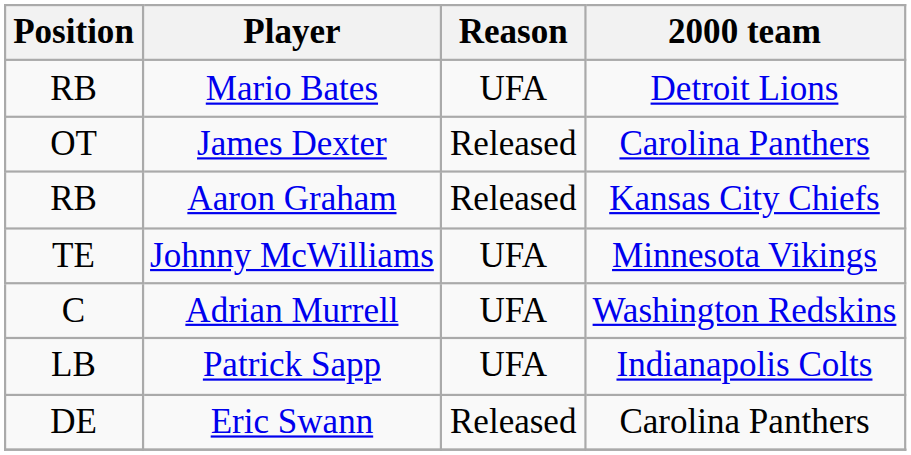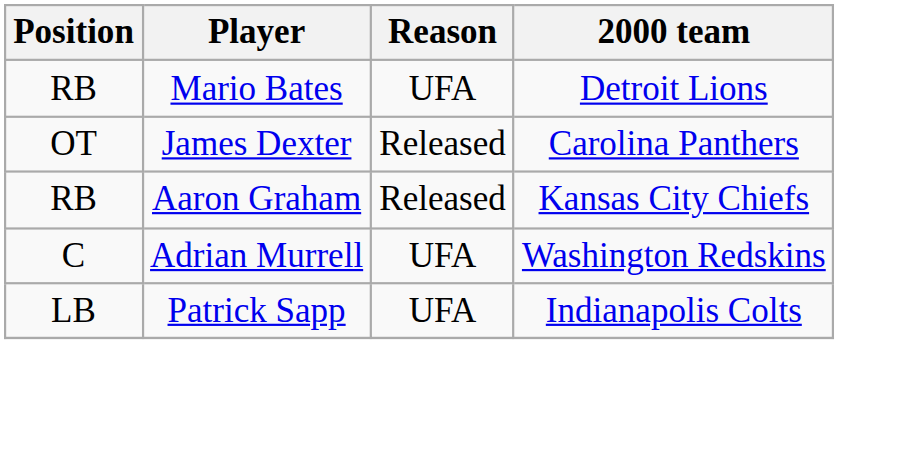- row: (292, 254)
- row: (292, 421)
